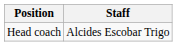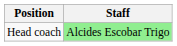(118, 31) no background -> (118, 31) lightgreen background
